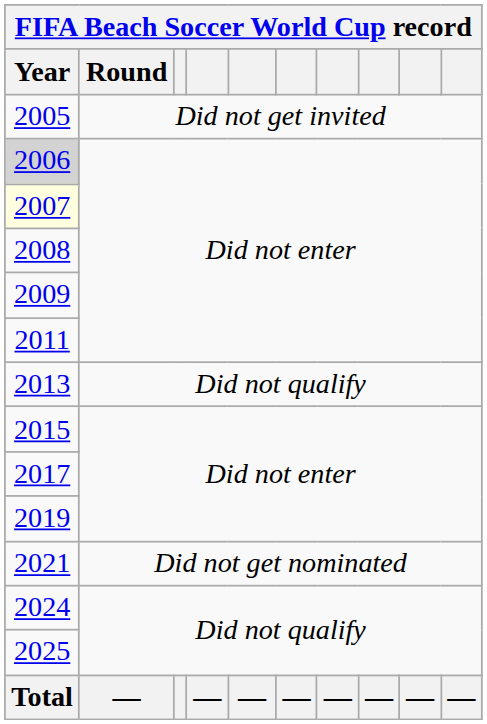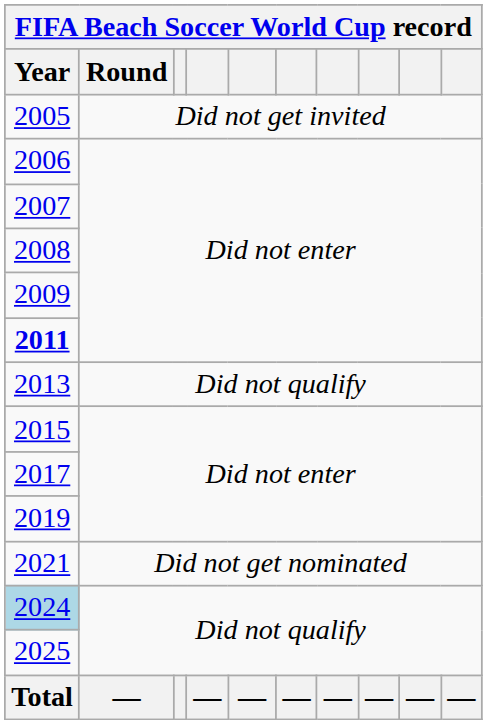(42, 160) lightgrey background -> (42, 160) no background
(42, 205) lightyellow background -> (42, 205) no background
(42, 339) normal -> (42, 339) bold
(42, 607) no background -> (42, 607) lightblue background
